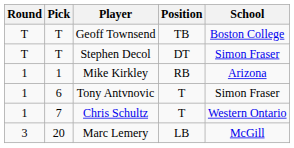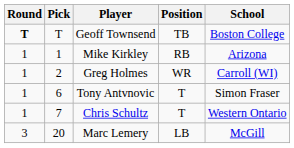(25, 34) normal -> (25, 34) bold
- row: (116, 54)
+ row: (116, 73)
